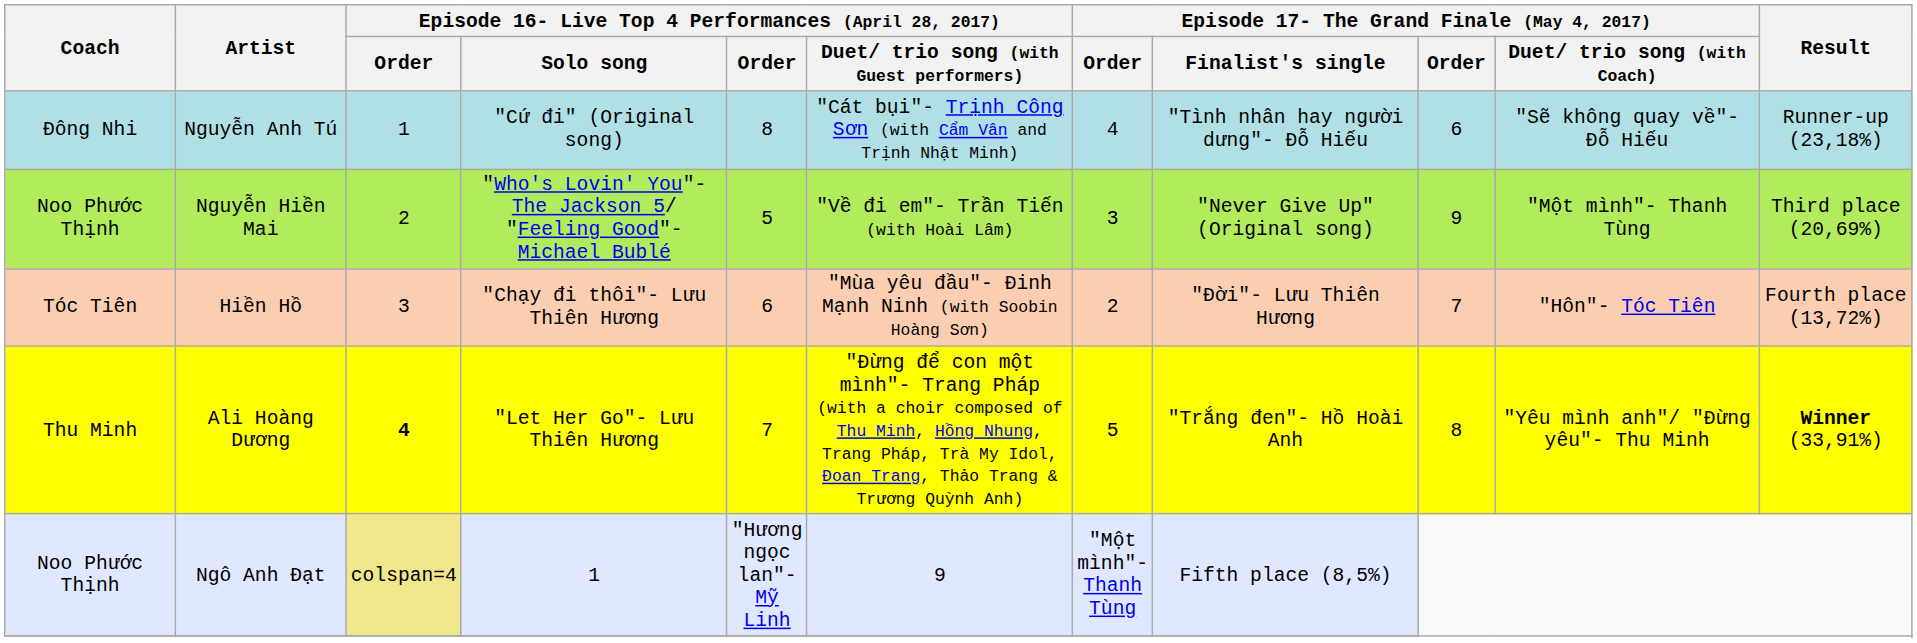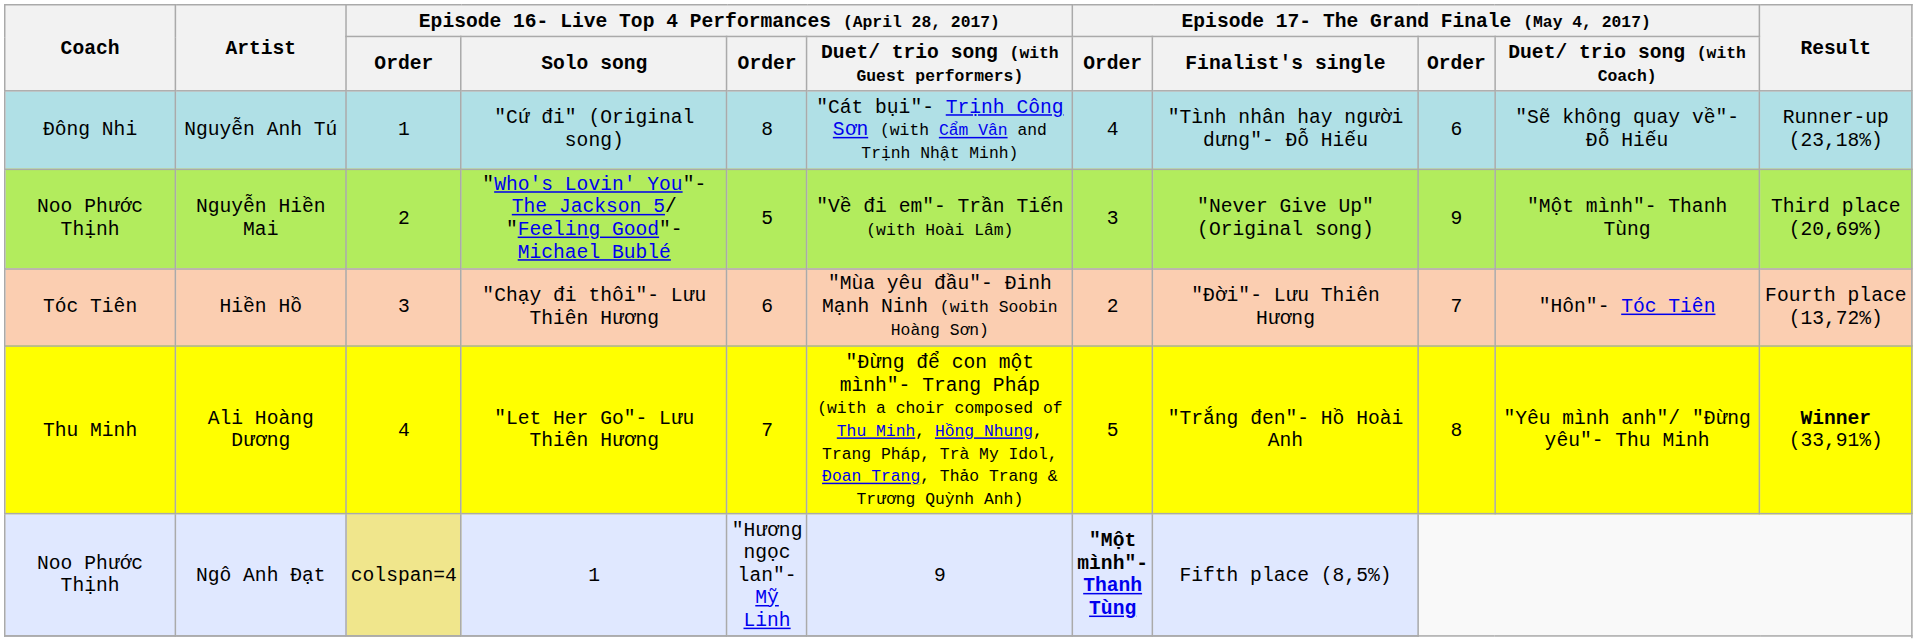(404, 430) bold -> (404, 430) normal
(1113, 575) normal -> (1113, 575) bold
